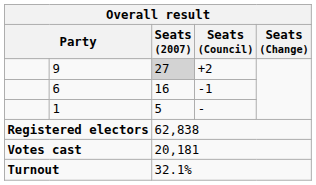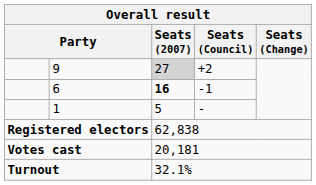(162, 89) normal -> (162, 89) bold
